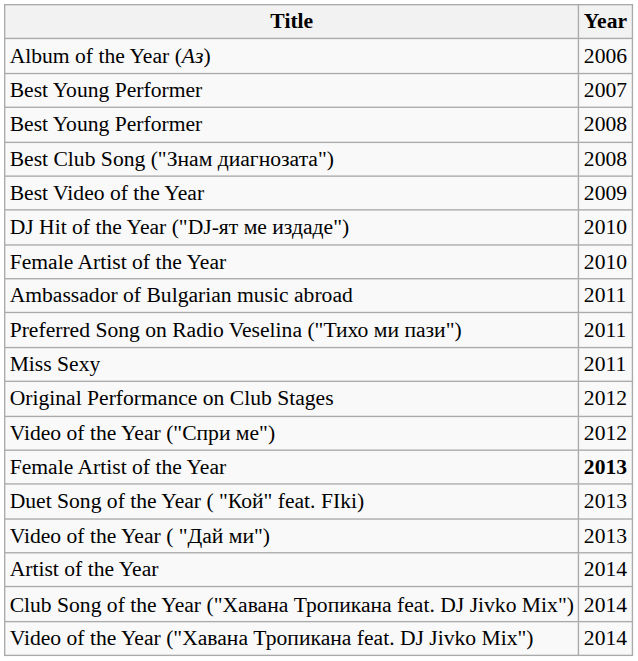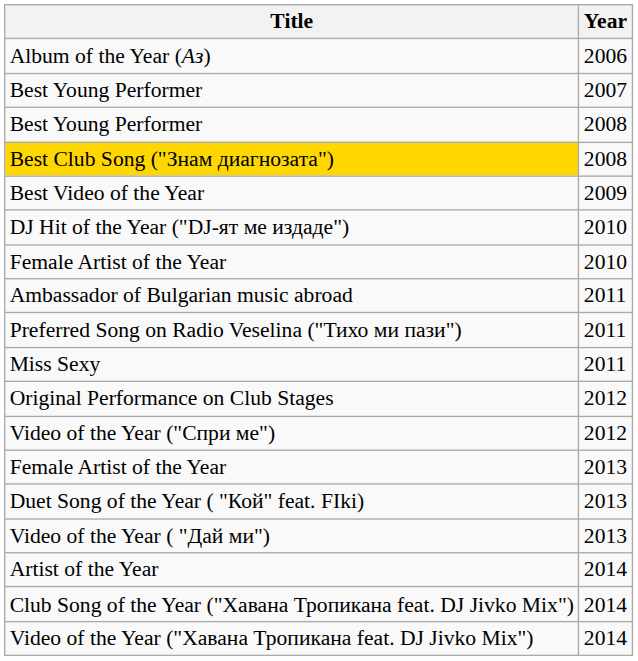(172, 158) no background -> (172, 158) gold background
(605, 466) bold -> (605, 466) normal
